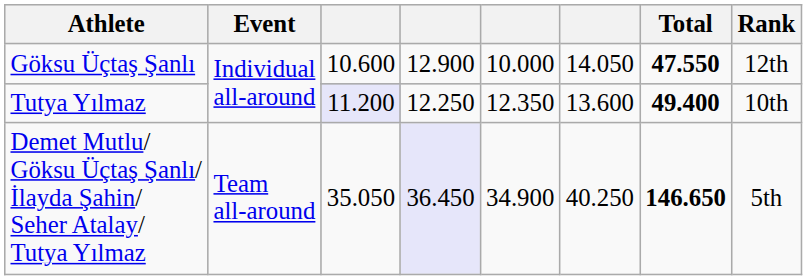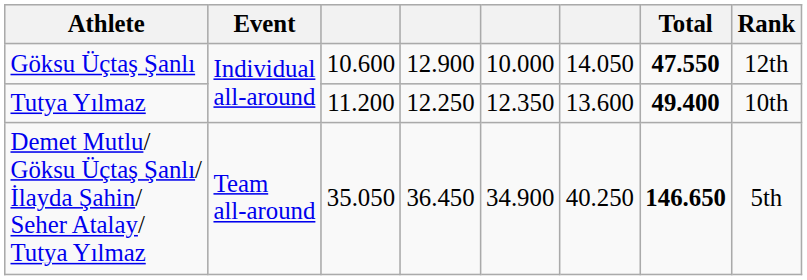(361, 102) lavender background -> (361, 102) no background
(441, 197) lavender background -> (441, 197) no background
